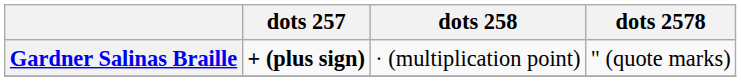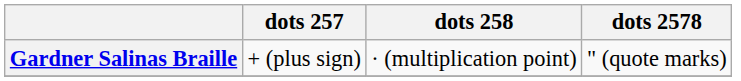(306, 57) bold -> (304, 57) normal
